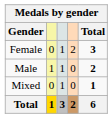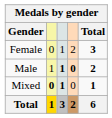(62, 68) normal -> (62, 68) bold
(73, 68) normal -> (73, 68) bold
(52, 86) normal -> (52, 86) bold
(62, 86) normal -> (62, 86) bold
